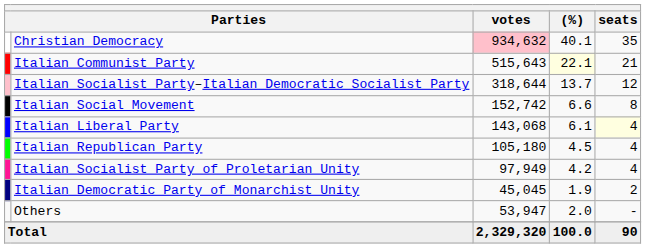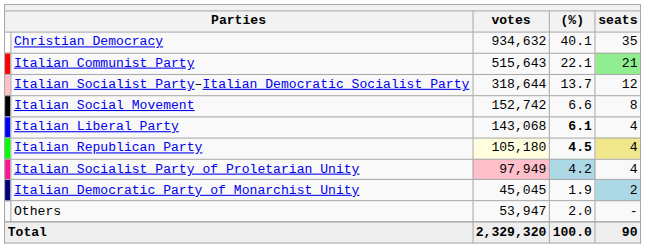(519, 43) pink background -> (519, 43) no background
(576, 64) lightyellow background -> (576, 64) no background
(630, 64) no background -> (630, 64) lightgreen background
(580, 127) normal -> (580, 127) bold
(634, 127) lightyellow background -> (634, 127) no background
(519, 149) no background -> (519, 149) lightyellow background
(580, 149) normal -> (580, 149) bold
(634, 149) no background -> (634, 149) khaki background
(523, 170) no background -> (523, 170) pink background
(580, 170) no background -> (580, 170) lightblue background
(634, 191) no background -> (634, 191) lightblue background
